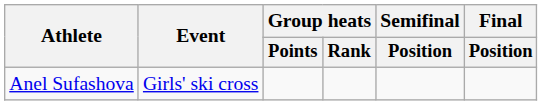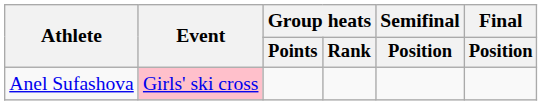(201, 83) no background -> (201, 83) pink background
